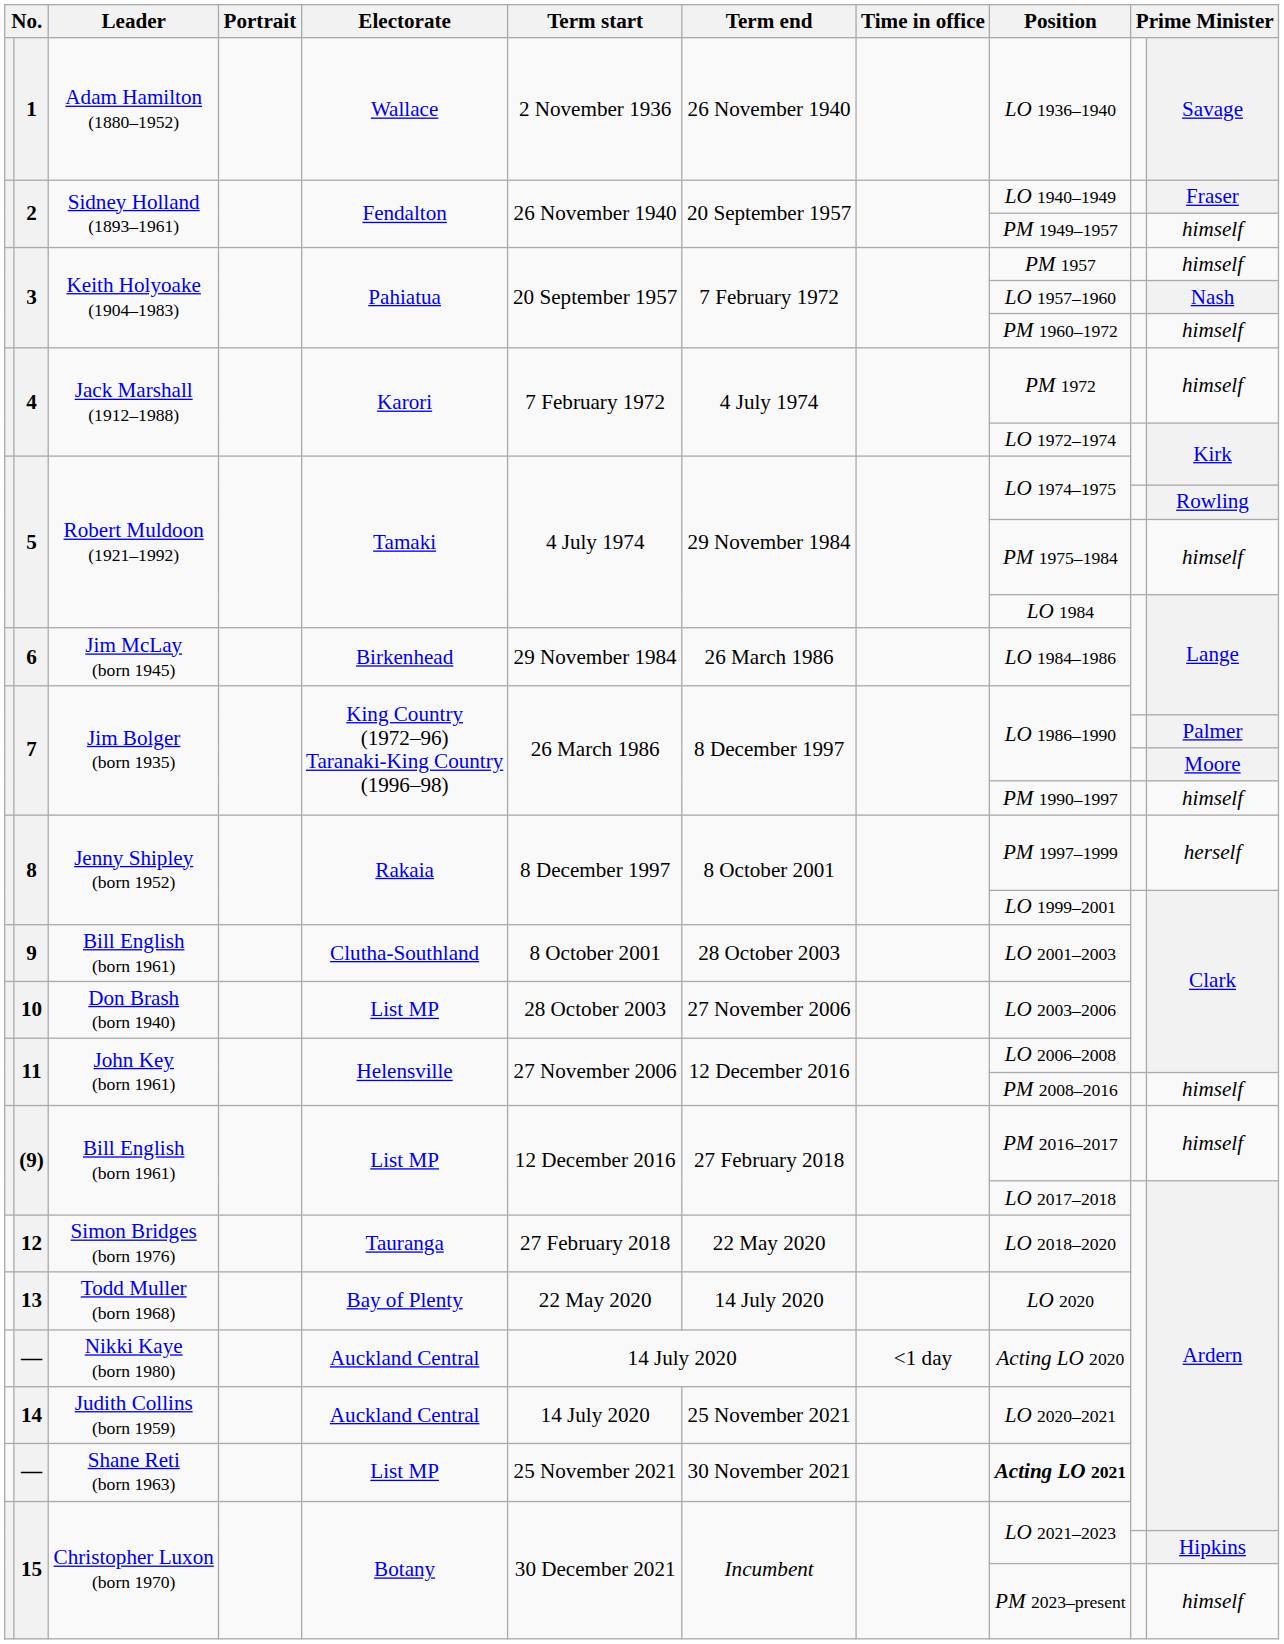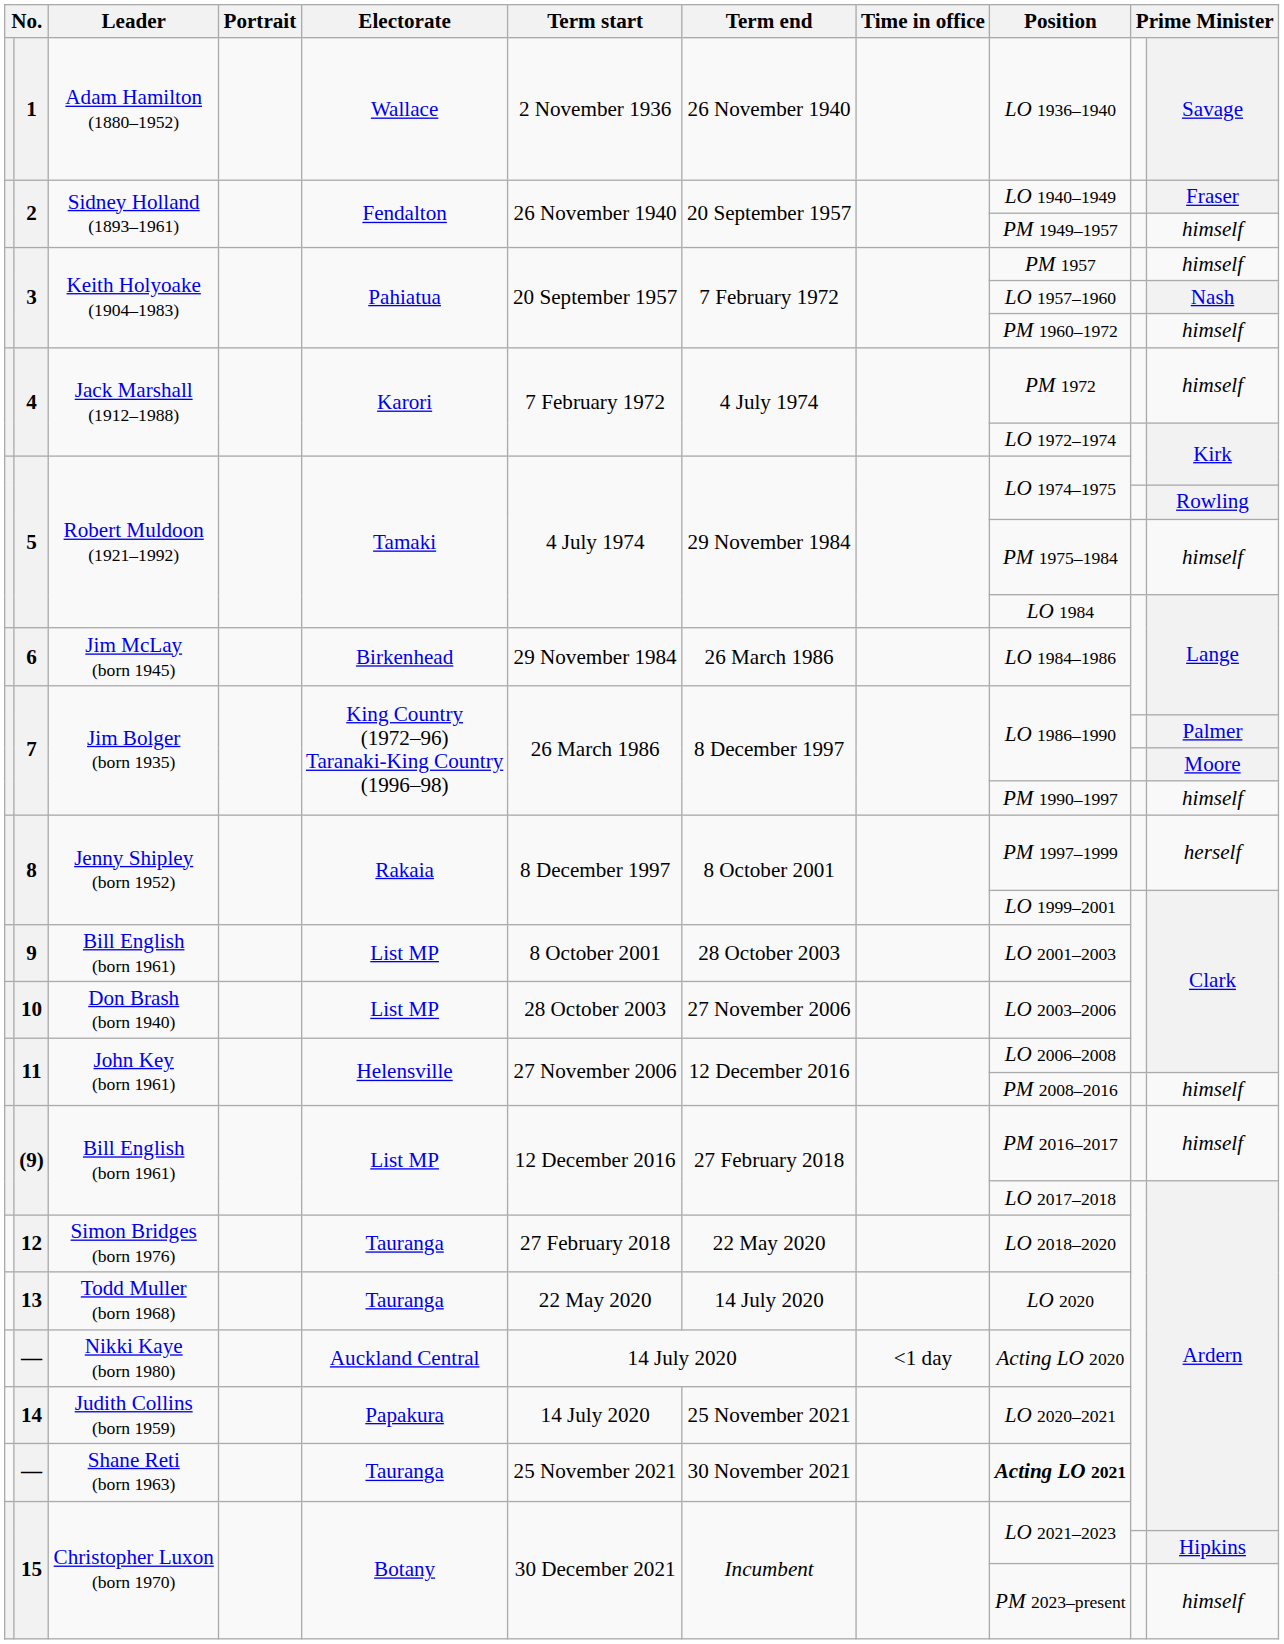(405, 952) Clutha-Southland -> (405, 952) List MP
(405, 1300) Bay of Plenty -> (405, 1300) Tauranga
(405, 1415) Auckland Central -> (405, 1415) Papakura
(405, 1472) List MP -> (405, 1472) Tauranga
